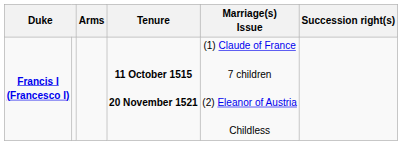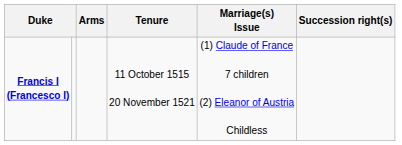(153, 88) bold -> (152, 88) normal
